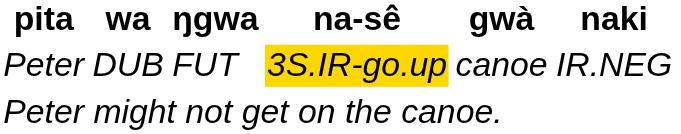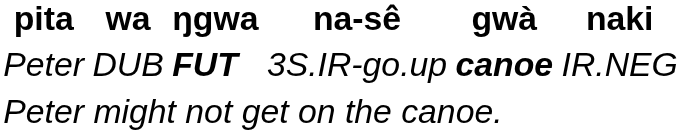(205, 65) normal -> (205, 65) bold
(357, 65) gold background -> (357, 65) no background
(502, 65) normal -> (504, 65) bold
